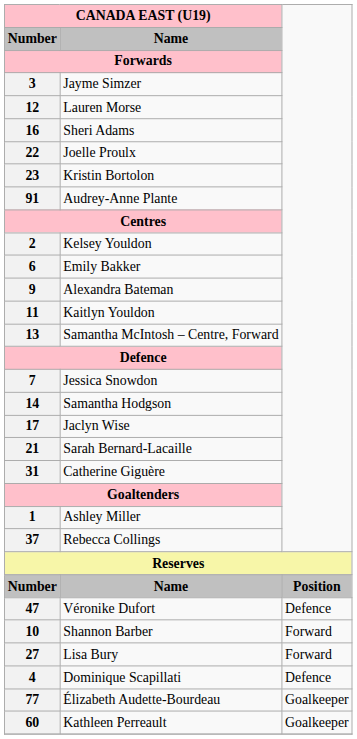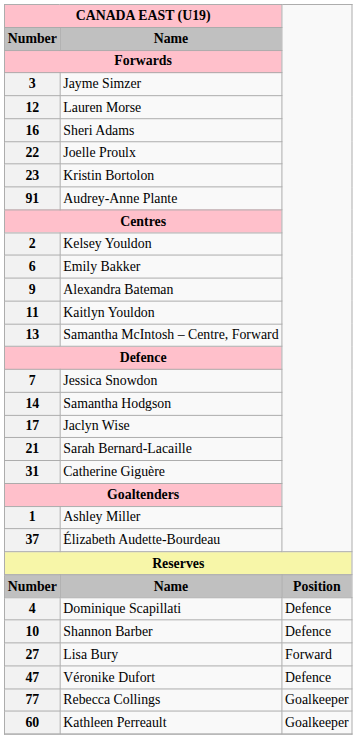(112, 540) Rebecca Collings -> (142, 540) Élizabeth Audette-Bourdeau
rows swapped: (32, 677) <-> (32, 609)
(308, 631) Forward -> (308, 631) Defence
(142, 700) Élizabeth Audette-Bourdeau -> (112, 700) Rebecca Collings
